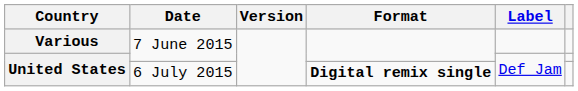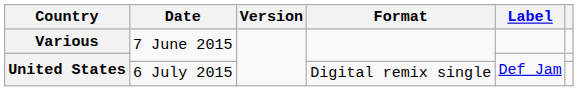(401, 73) bold -> (401, 73) normal
